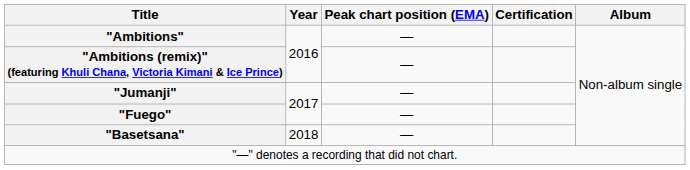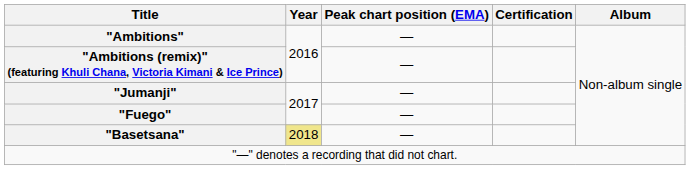(304, 135) no background -> (304, 135) khaki background
